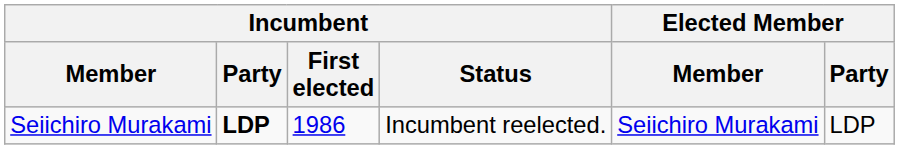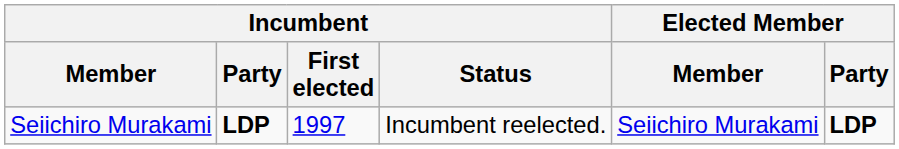(319, 125) 1986 -> (319, 125) 1997
(853, 125) normal -> (853, 125) bold
